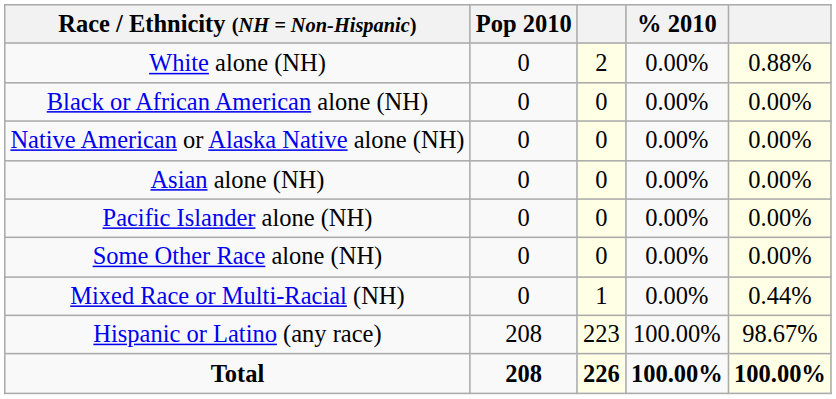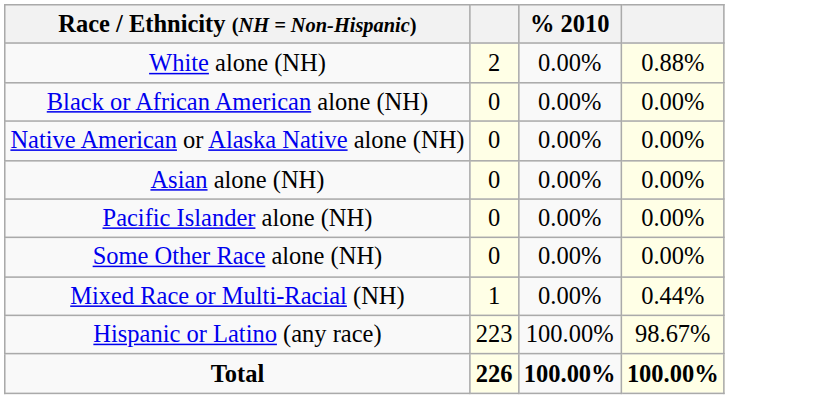- column: (524, 23)
